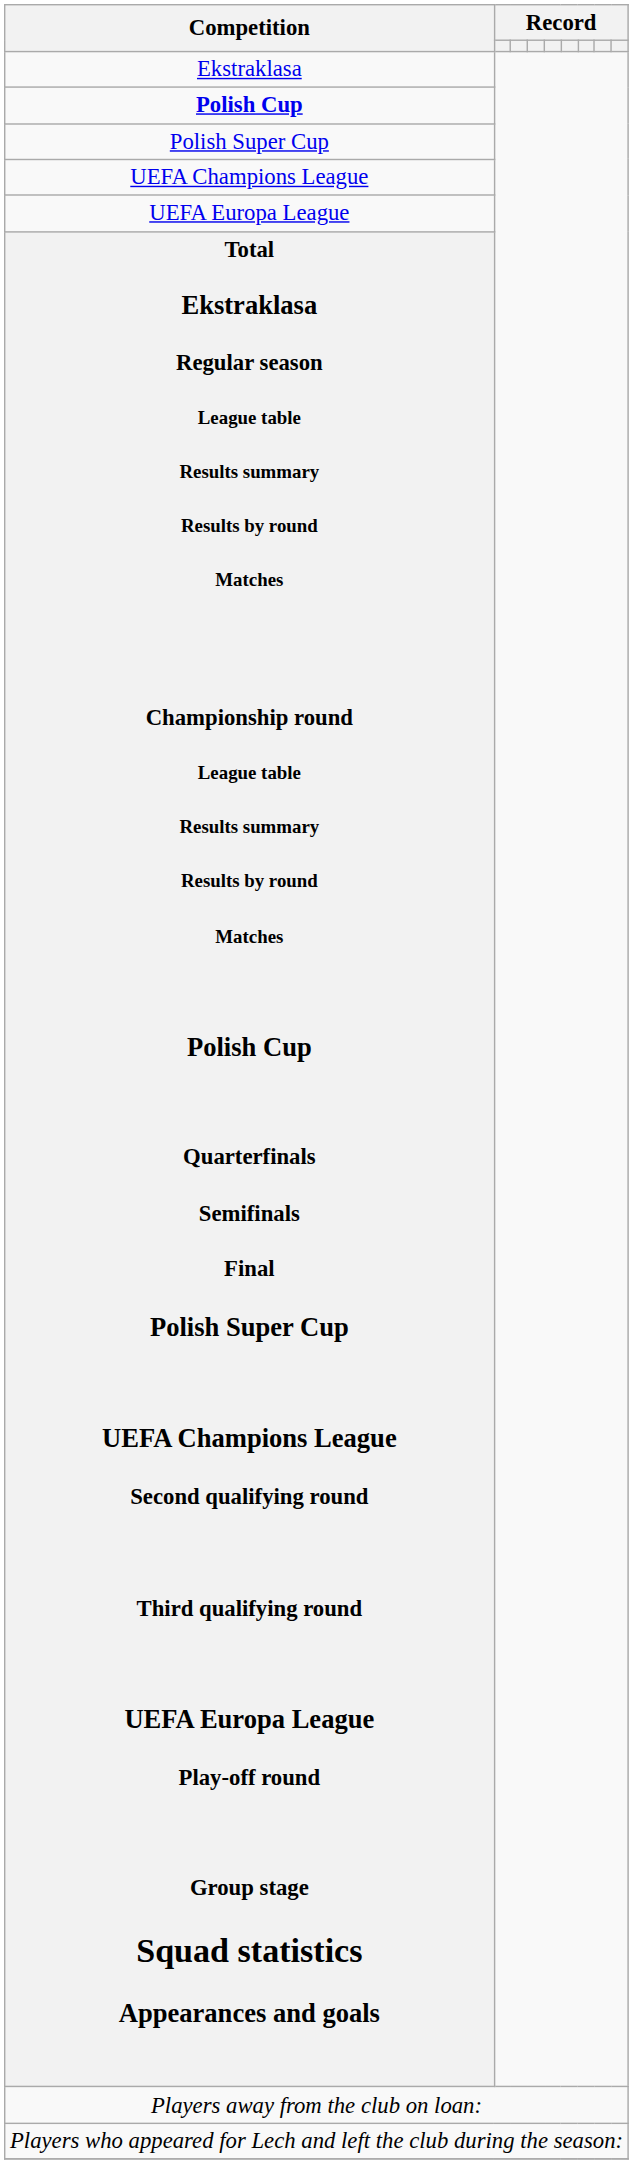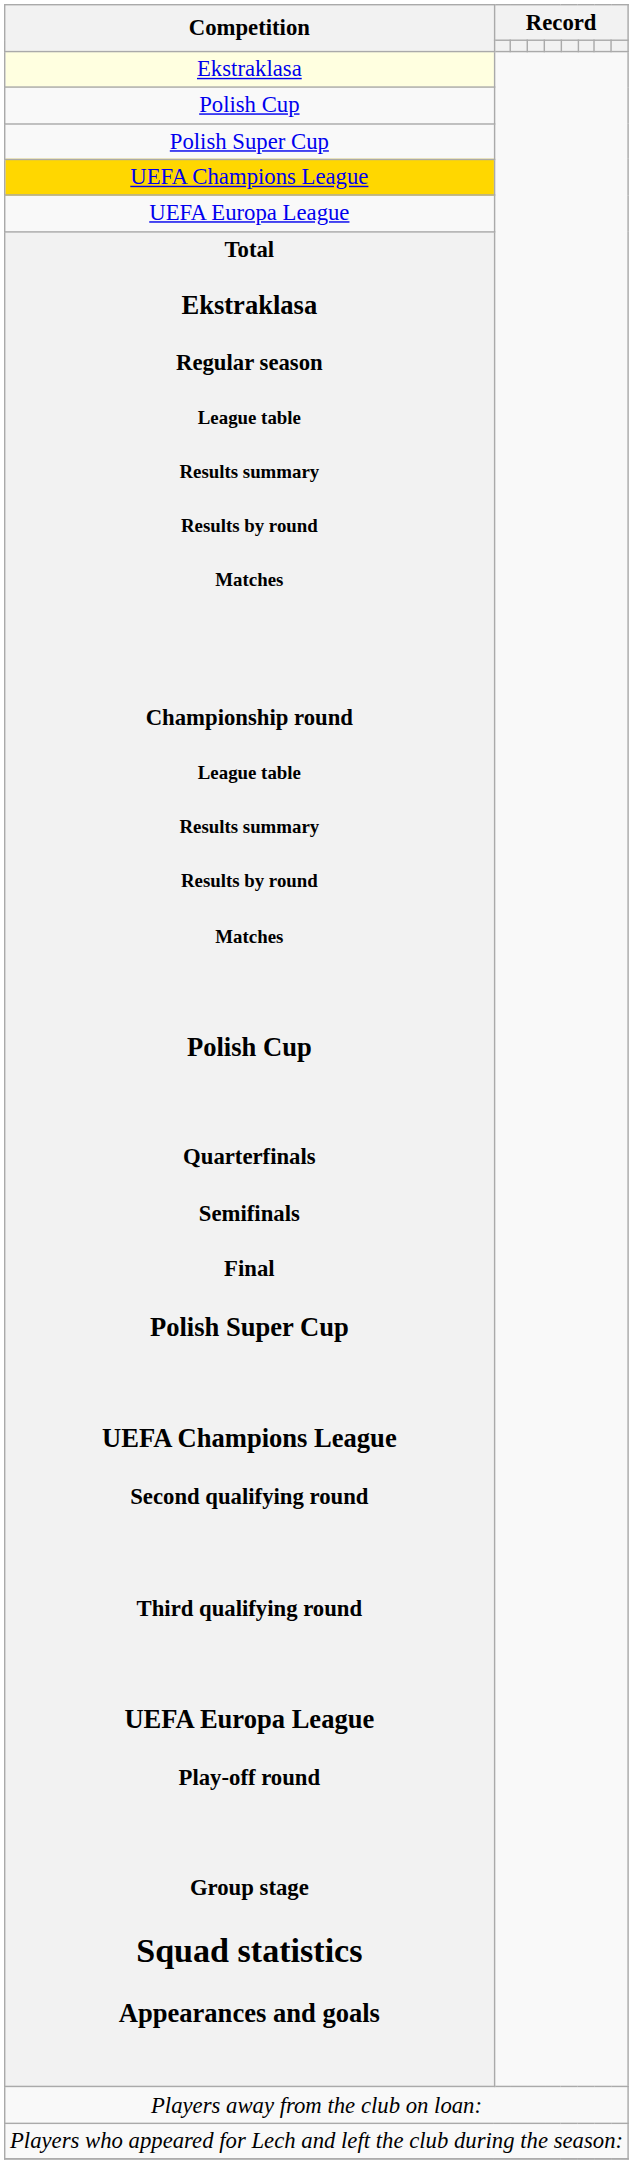(249, 69) no background -> (249, 69) lightyellow background
(249, 105) bold -> (249, 105) normal
(249, 177) no background -> (249, 177) gold background
